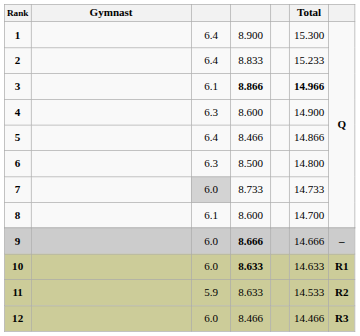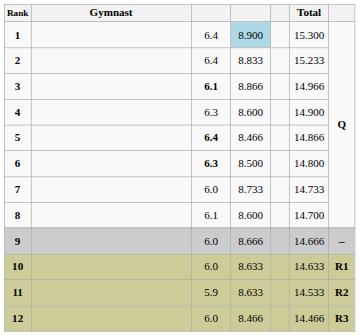(251, 34) no background -> (251, 34) lightblue background
(211, 86) normal -> (211, 86) bold
(251, 86) bold -> (251, 86) normal
(309, 86) bold -> (309, 86) normal
(211, 138) normal -> (211, 138) bold
(211, 163) normal -> (211, 163) bold
(211, 189) lightgrey background -> (211, 189) no background
(251, 241) bold -> (251, 241) normal
(251, 267) bold -> (251, 267) normal
